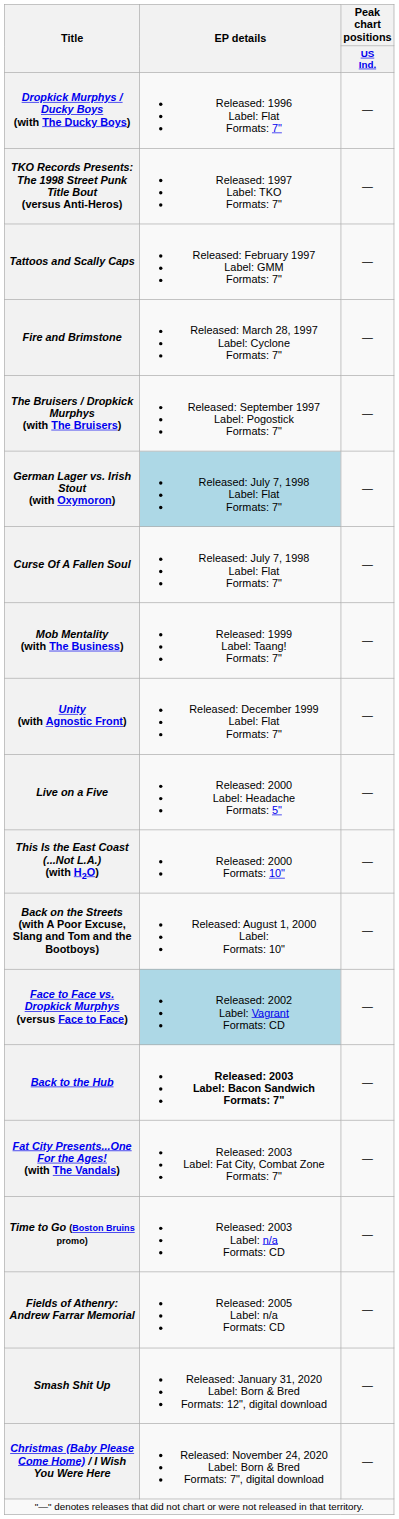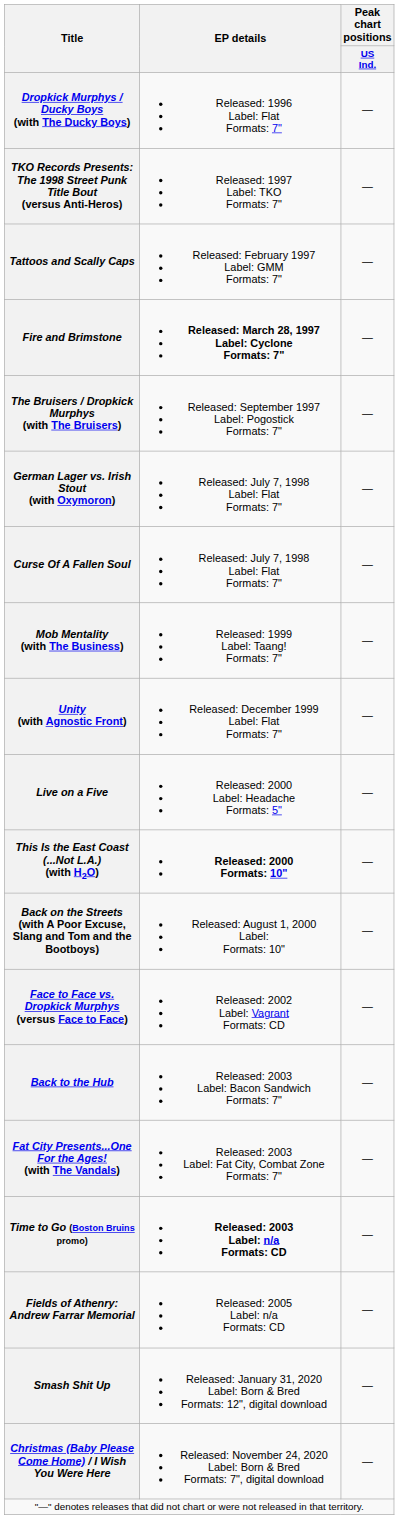(240, 344) normal -> (240, 344) bold
(240, 495) lightblue background -> (240, 495) no background
(240, 868) normal -> (240, 868) bold
(240, 1013) lightblue background -> (240, 1013) no background
(240, 1089) bold -> (240, 1089) normal
(240, 1240) normal -> (240, 1240) bold
